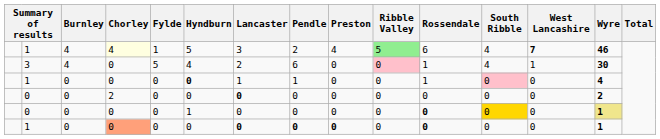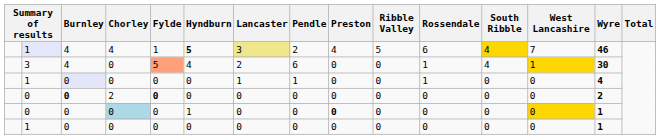(27, 49) no background -> (27, 49) lavender background
(111, 49) lightyellow background -> (111, 49) no background
(189, 49) normal -> (189, 49) bold
(239, 49) no background -> (239, 49) khaki background
(378, 49) lightgreen background -> (378, 49) no background
(487, 49) no background -> (487, 49) gold background
(533, 49) bold -> (533, 49) normal
(156, 65) no background -> (156, 65) lightsalmon background
(378, 65) pink background -> (378, 65) no background
(533, 65) no background -> (533, 65) gold background
(67, 80) no background -> (67, 80) lavender background
(189, 80) bold -> (189, 80) normal
(487, 80) pink background -> (487, 80) no background
(67, 96) normal -> (67, 96) bold
(156, 96) normal -> (156, 96) bold
(239, 96) bold -> (239, 96) normal
(111, 111) no background -> (111, 111) lightblue background
(334, 111) normal -> (334, 111) bold
(425, 111) bold -> (425, 111) normal
(487, 111) gold background -> (487, 111) no background
(533, 111) no background -> (533, 111) gold background
(600, 111) khaki background -> (600, 111) no background
(111, 127) lightsalmon background -> (111, 127) no background
(239, 127) bold -> (239, 127) normal
(295, 127) bold -> (295, 127) normal
(334, 127) bold -> (334, 127) normal
(425, 127) bold -> (425, 127) normal
